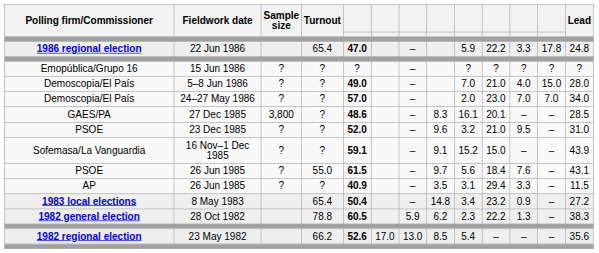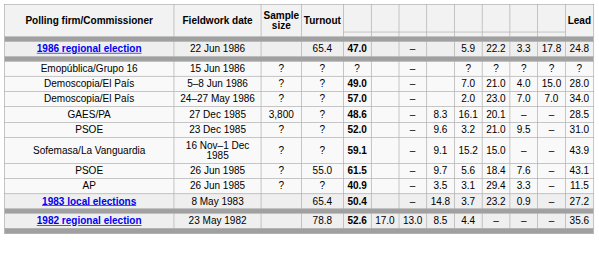(468, 201) 3.4 -> (468, 201) 3.7
- row: (89, 216)
(322, 236) 66.2 -> (322, 221) 78.8
(468, 236) 5.4 -> (468, 221) 4.4
